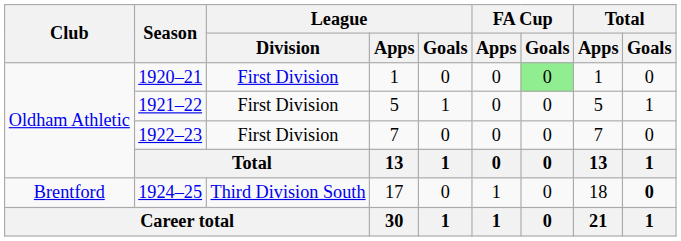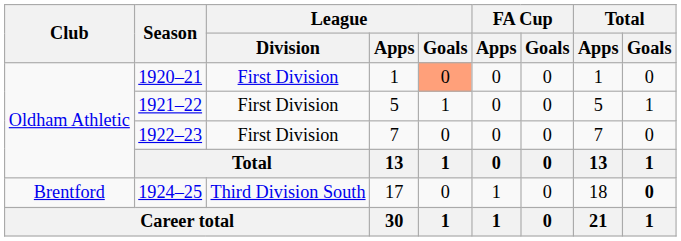(445, 76) no background -> (445, 76) lightsalmon background
(547, 76) lightgreen background -> (547, 76) no background
